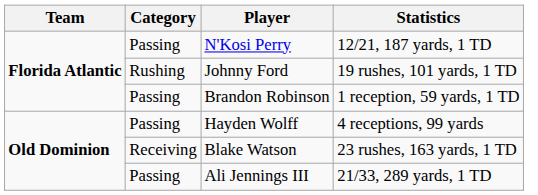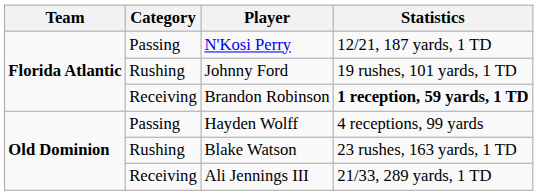(155, 97) Passing -> (163, 97) Receiving
(428, 97) normal -> (433, 97) bold
(163, 150) Receiving -> (157, 150) Rushing
(155, 176) Passing -> (163, 176) Receiving
